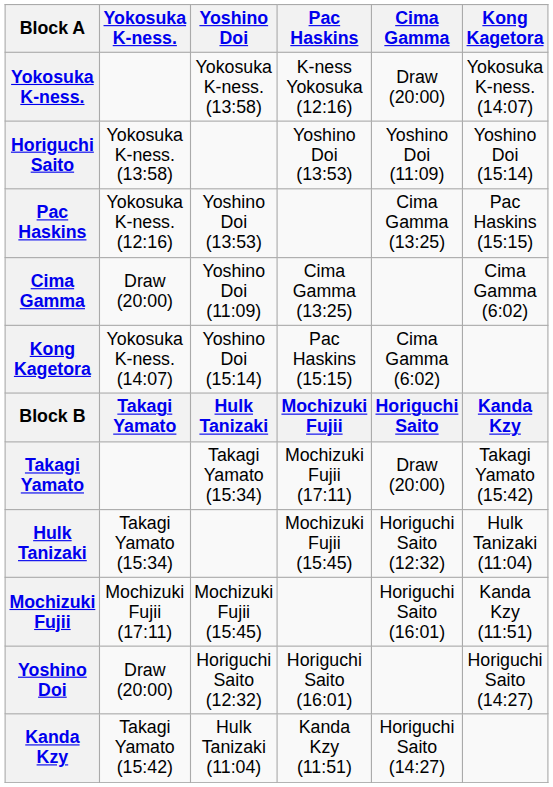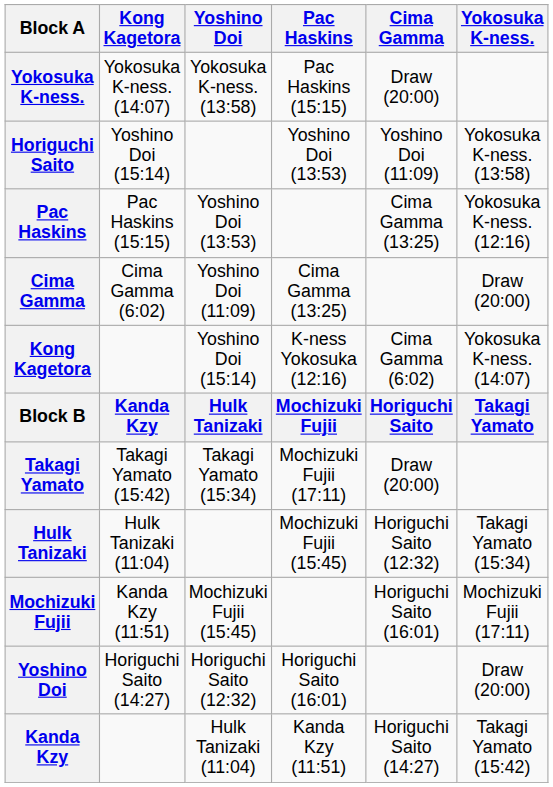columns swapped: (145, 28) <-> (505, 28)
(324, 86) K-ness Yokosuka (12:16) -> (319, 86) Pac Haskins (15:15)
(324, 359) Pac Haskins (15:15) -> (319, 359) K-ness Yokosuka (12:16)
